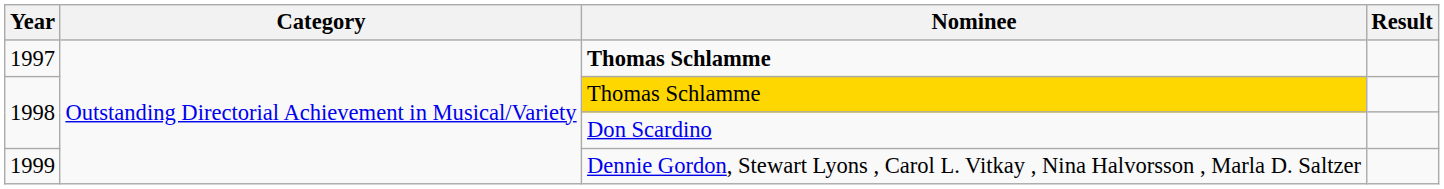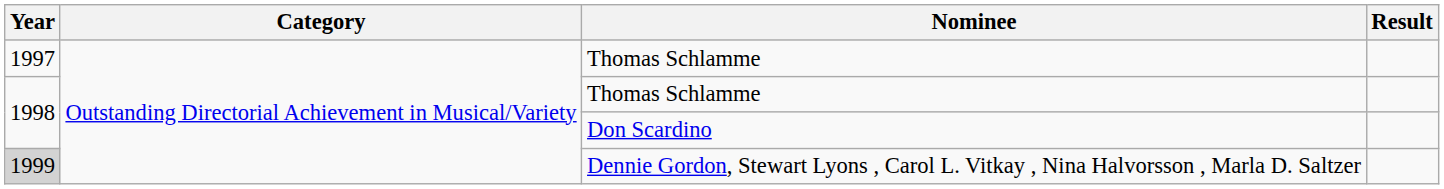(679, 58) bold -> (674, 58) normal
(674, 93) gold background -> (674, 93) no background
(32, 165) no background -> (32, 165) lightgrey background
